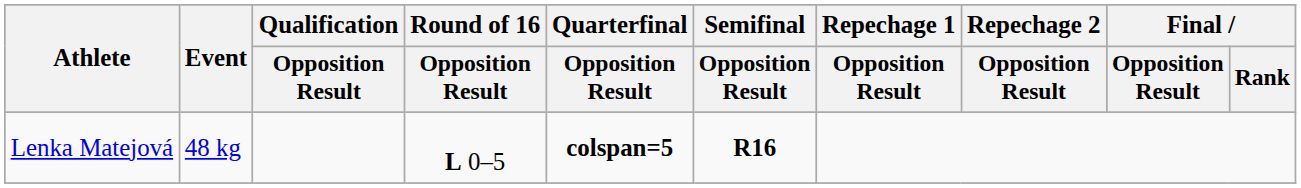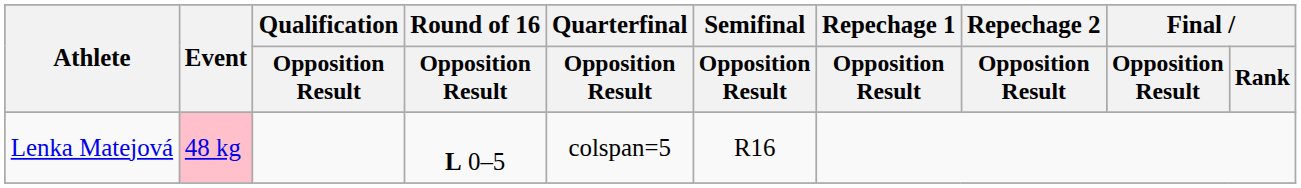(213, 147) no background -> (213, 147) pink background
(620, 147) bold -> (620, 147) normal
(755, 147) bold -> (755, 147) normal
